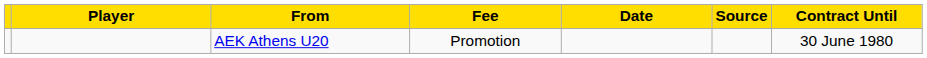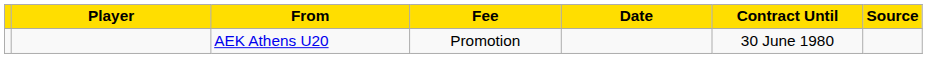columns swapped: (847, 16) <-> (741, 16)
